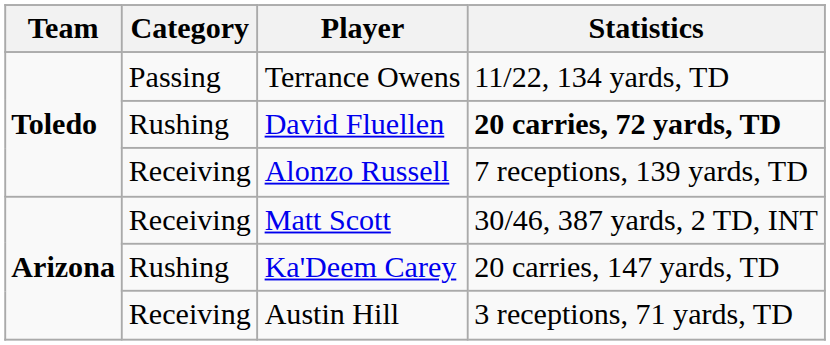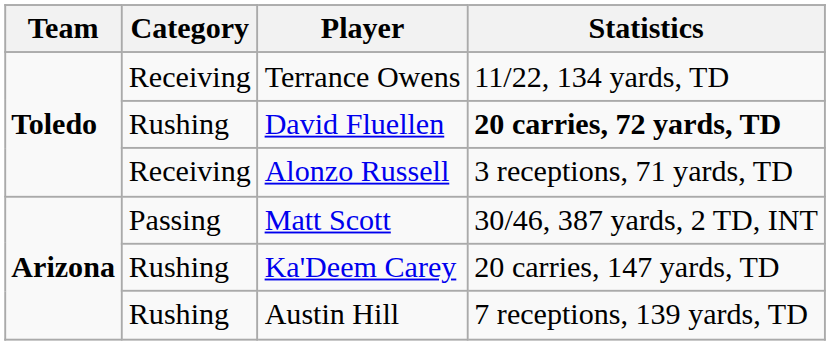(175, 76) Passing -> (190, 76) Receiving
(641, 171) 7 receptions, 139 yards, TD -> (634, 171) 3 receptions, 71 yards, TD
(190, 219) Receiving -> (175, 219) Passing
(190, 314) Receiving -> (179, 314) Rushing
(634, 314) 3 receptions, 71 yards, TD -> (641, 314) 7 receptions, 139 yards, TD
